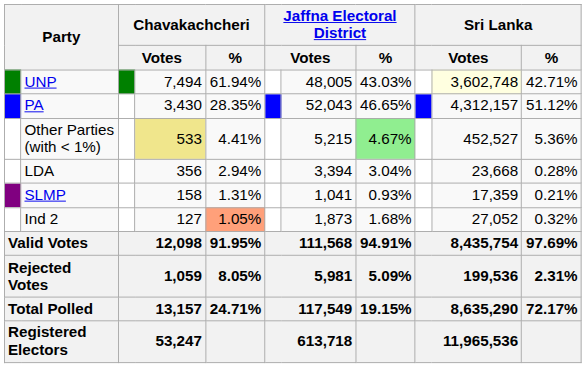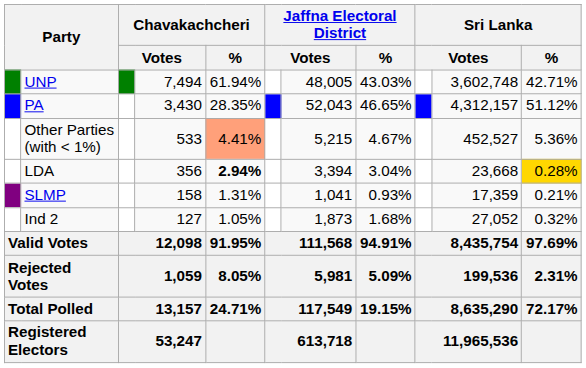(484, 81) lightyellow background -> (484, 81) no background
(189, 138) khaki background -> (189, 138) no background
(240, 138) no background -> (240, 138) lightsalmon background
(390, 138) lightgreen background -> (390, 138) no background
(240, 171) normal -> (240, 171) bold
(556, 171) no background -> (556, 171) gold background
(240, 219) lightsalmon background -> (240, 219) no background
